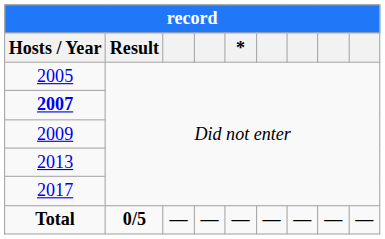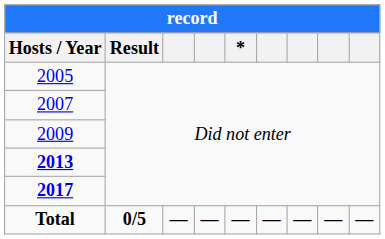(55, 104) bold -> (55, 104) normal
(55, 162) normal -> (55, 162) bold
(55, 190) normal -> (55, 190) bold
